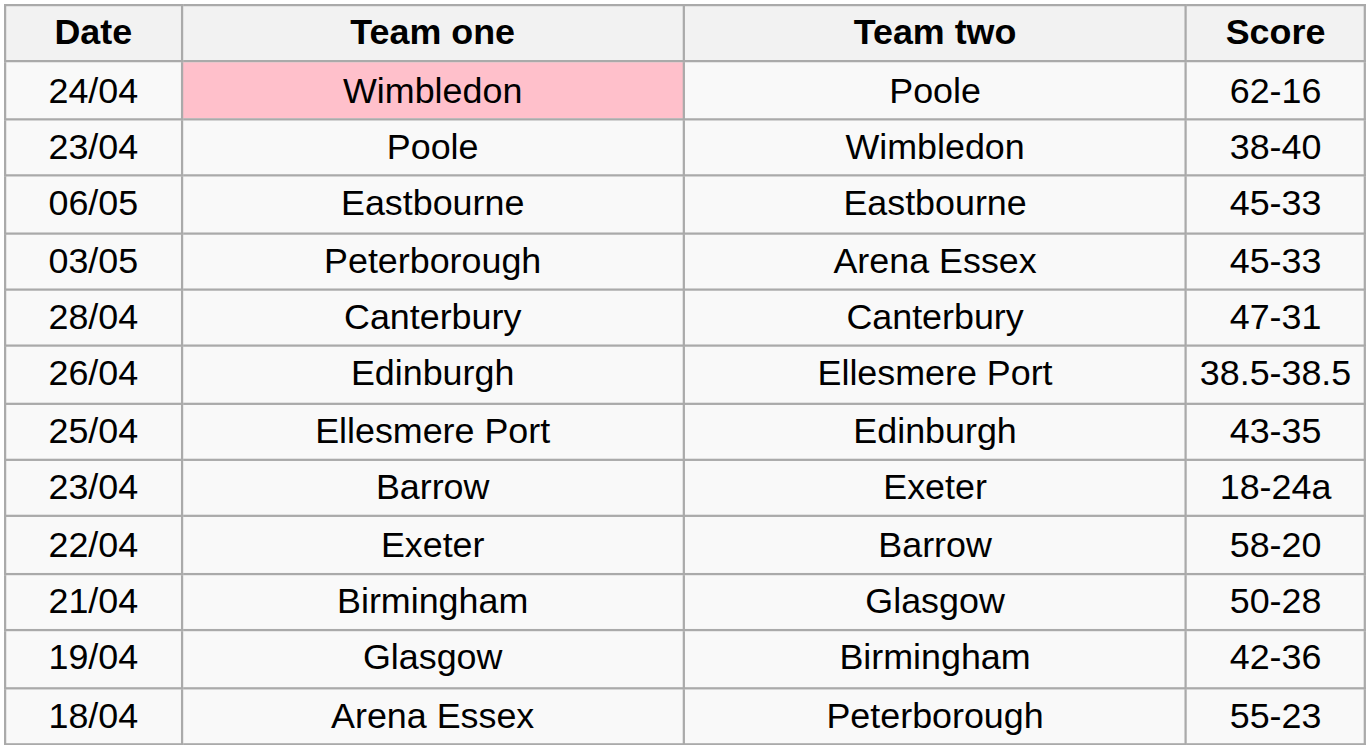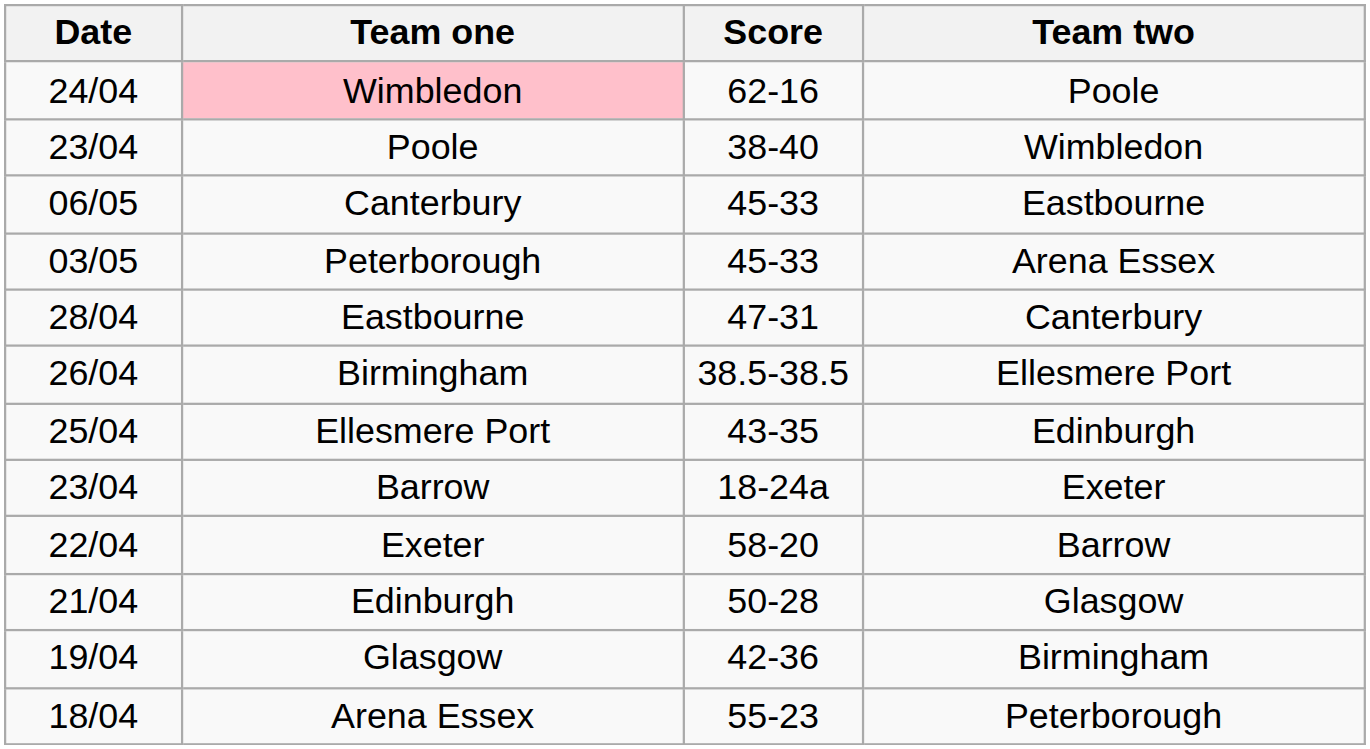columns swapped: (1276, 32) <-> (935, 32)
(433, 203) Eastbourne -> (433, 203) Canterbury
(433, 317) Canterbury -> (433, 317) Eastbourne
(433, 373) Edinburgh -> (433, 373) Birmingham
(433, 601) Birmingham -> (433, 601) Edinburgh
